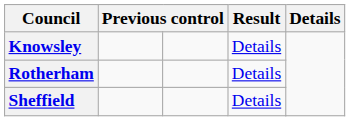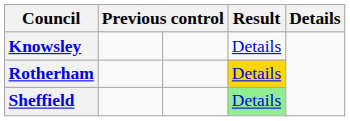(257, 73) no background -> (257, 73) gold background
(257, 101) no background -> (257, 101) lightgreen background
